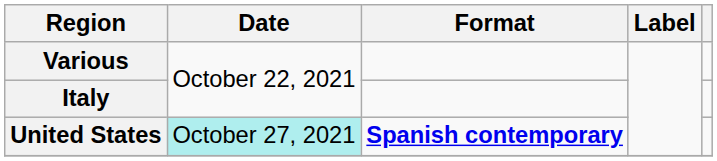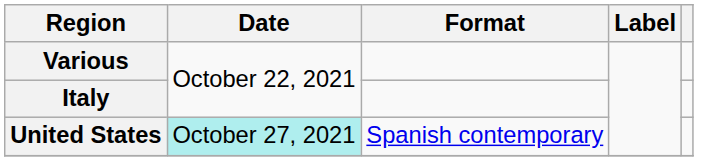(495, 135) bold -> (485, 135) normal
